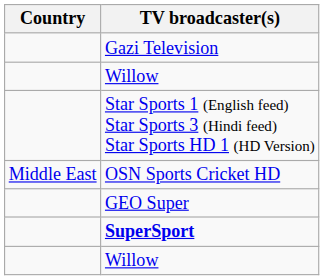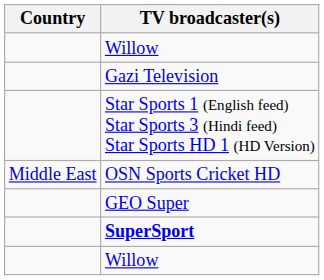(162, 47) Gazi Television -> (132, 47) Willow
(132, 76) Willow -> (162, 76) Gazi Television
